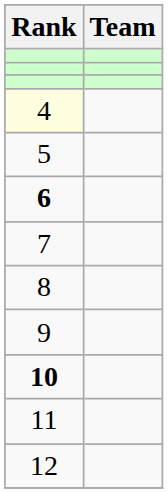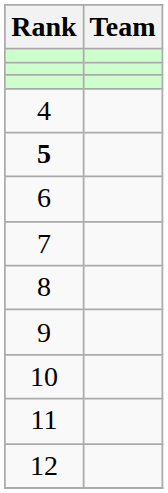(44, 109) lightyellow background -> (44, 109) no background
(44, 154) normal -> (44, 154) bold
(44, 198) bold -> (44, 198) normal
(44, 376) bold -> (44, 376) normal
